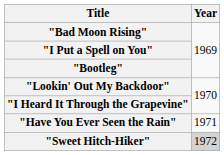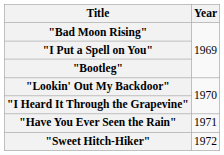(206, 141) lightgrey background -> (206, 141) no background
